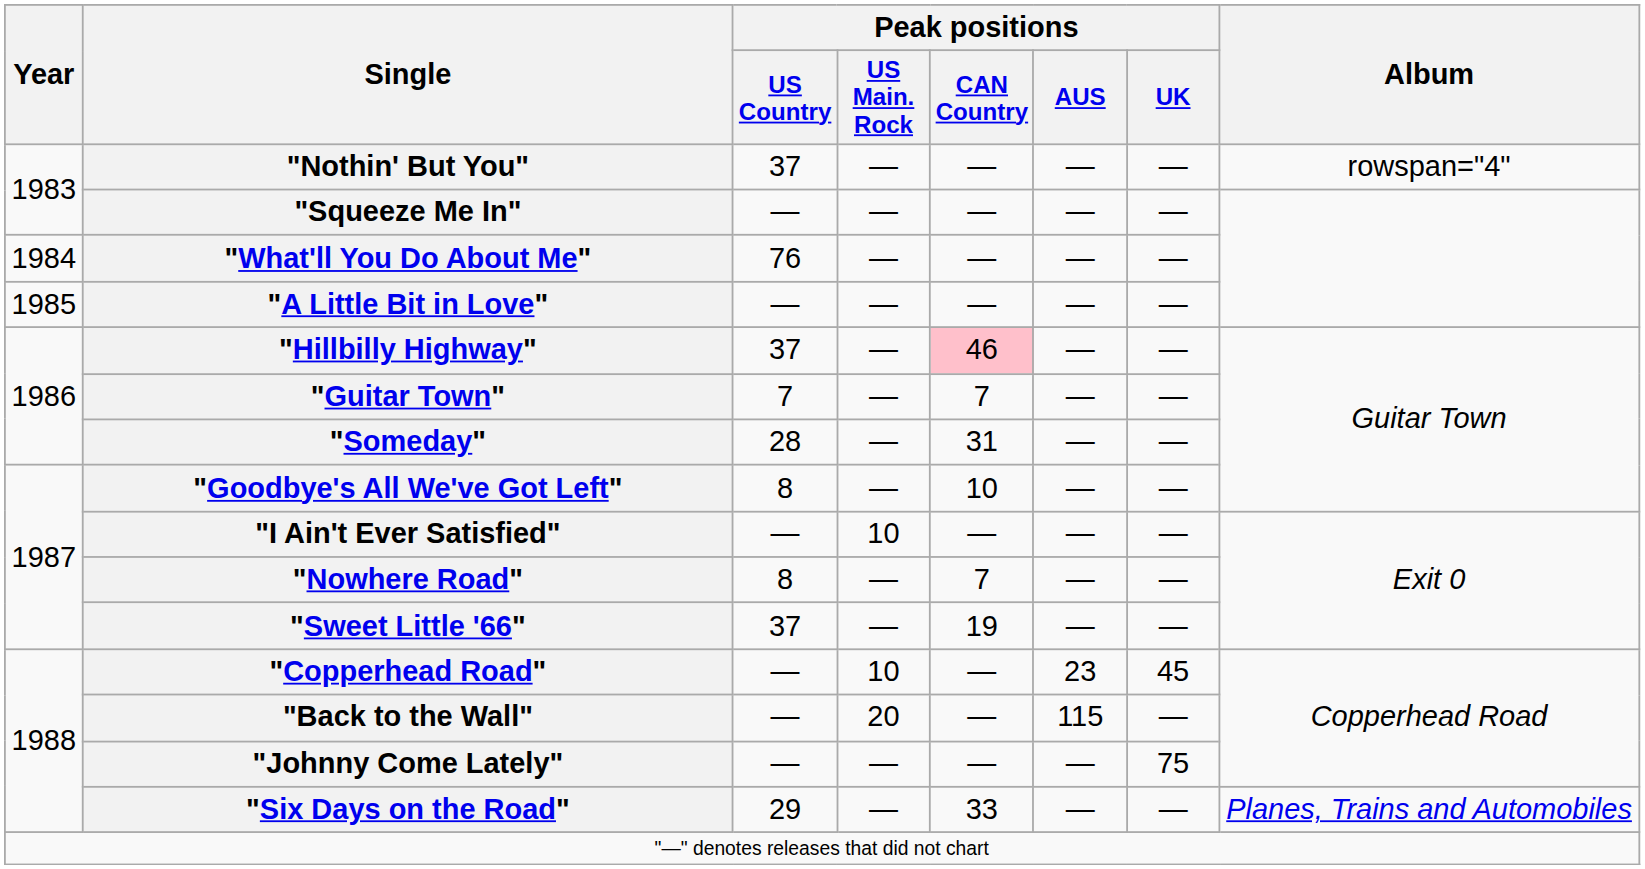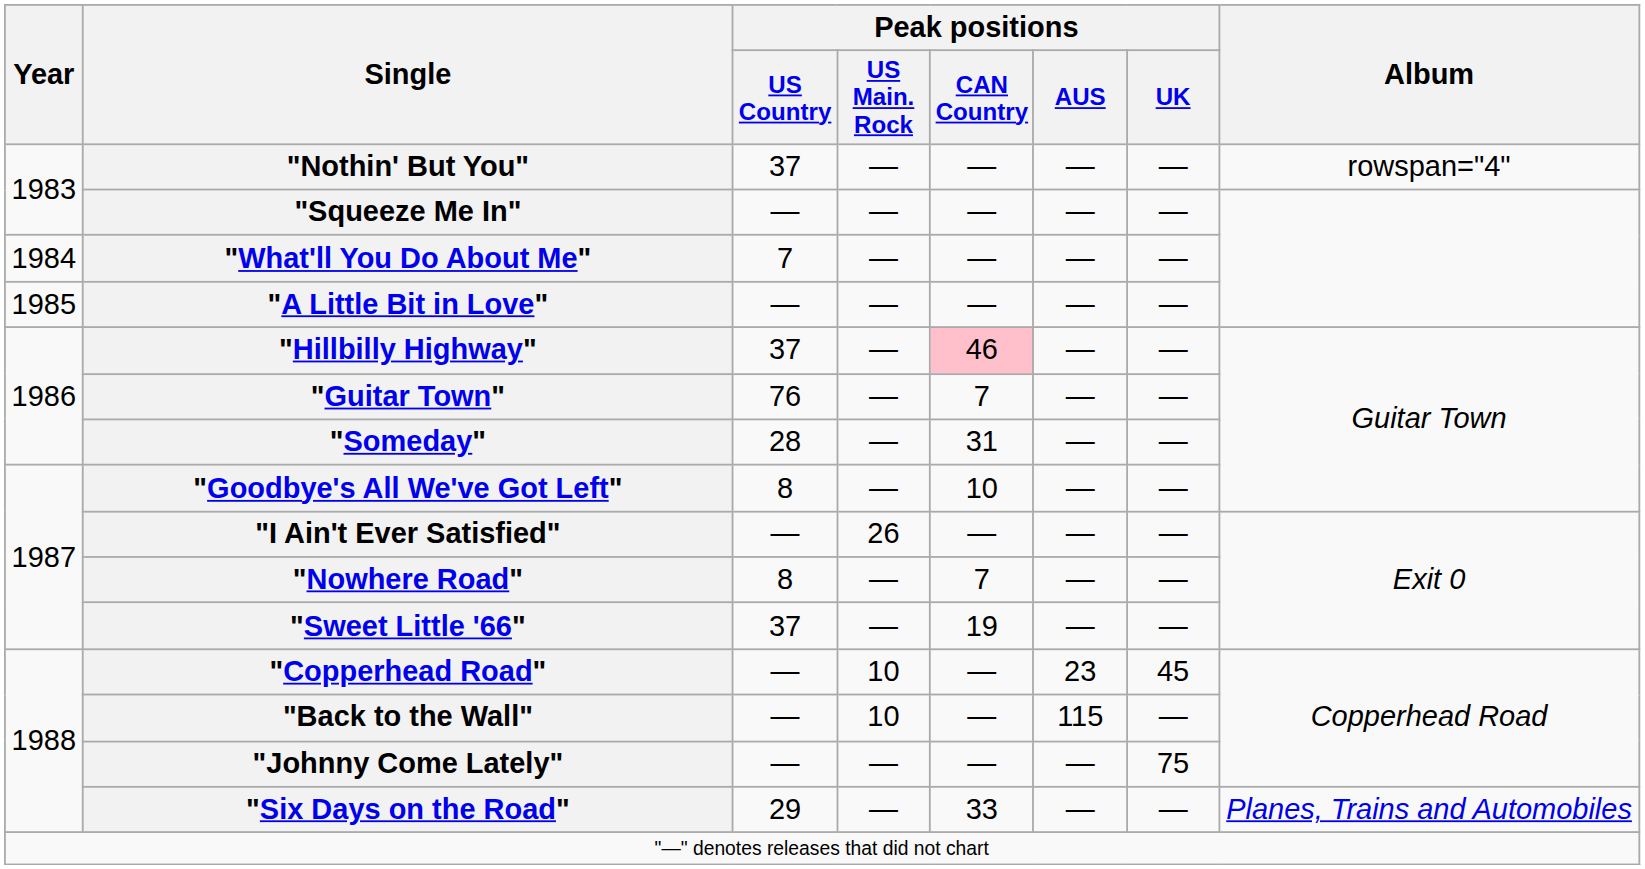(785, 258) 76 -> (785, 258) 7
(785, 395) 7 -> (785, 395) 76
(883, 533) 10 -> (883, 533) 26
(883, 717) 20 -> (883, 717) 10
